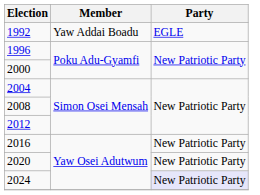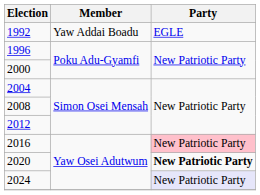(200, 143) no background -> (200, 143) pink background
(200, 161) normal -> (203, 161) bold
